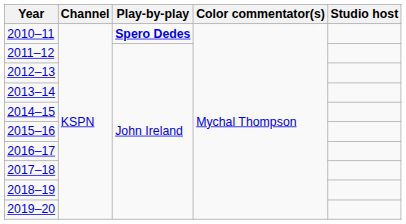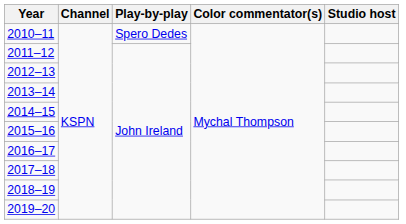(153, 33) bold -> (151, 33) normal
